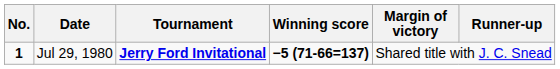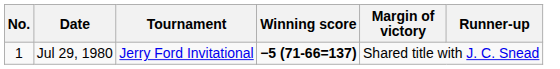(19, 53) bold -> (19, 53) normal
(193, 53) bold -> (187, 53) normal
